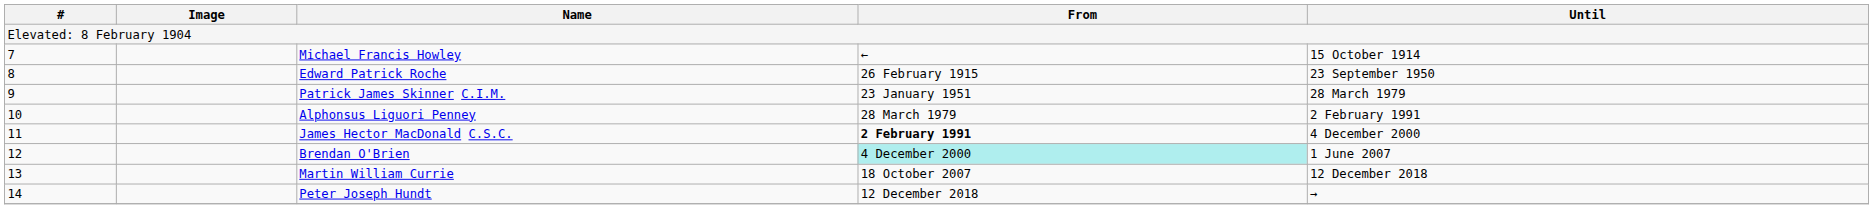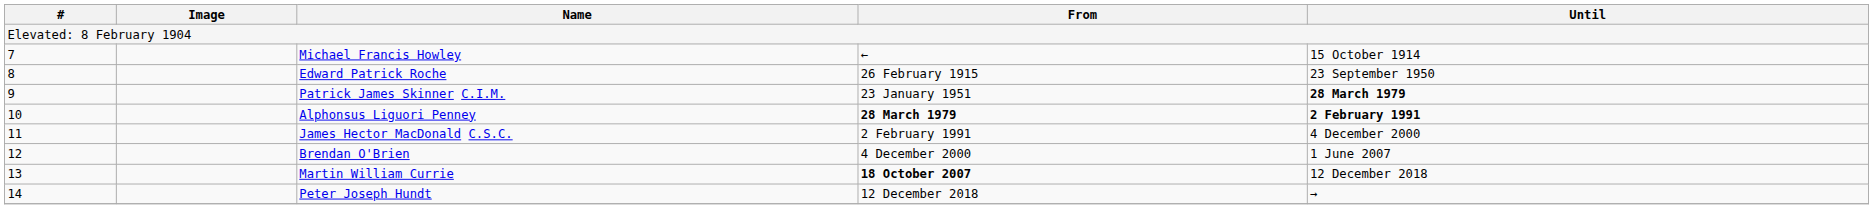(1358, 94) normal -> (1358, 94) bold
(909, 114) normal -> (909, 114) bold
(1365, 114) normal -> (1365, 114) bold
(916, 134) bold -> (916, 134) normal
(916, 154) paleturquoise background -> (916, 154) no background
(916, 174) normal -> (916, 174) bold
